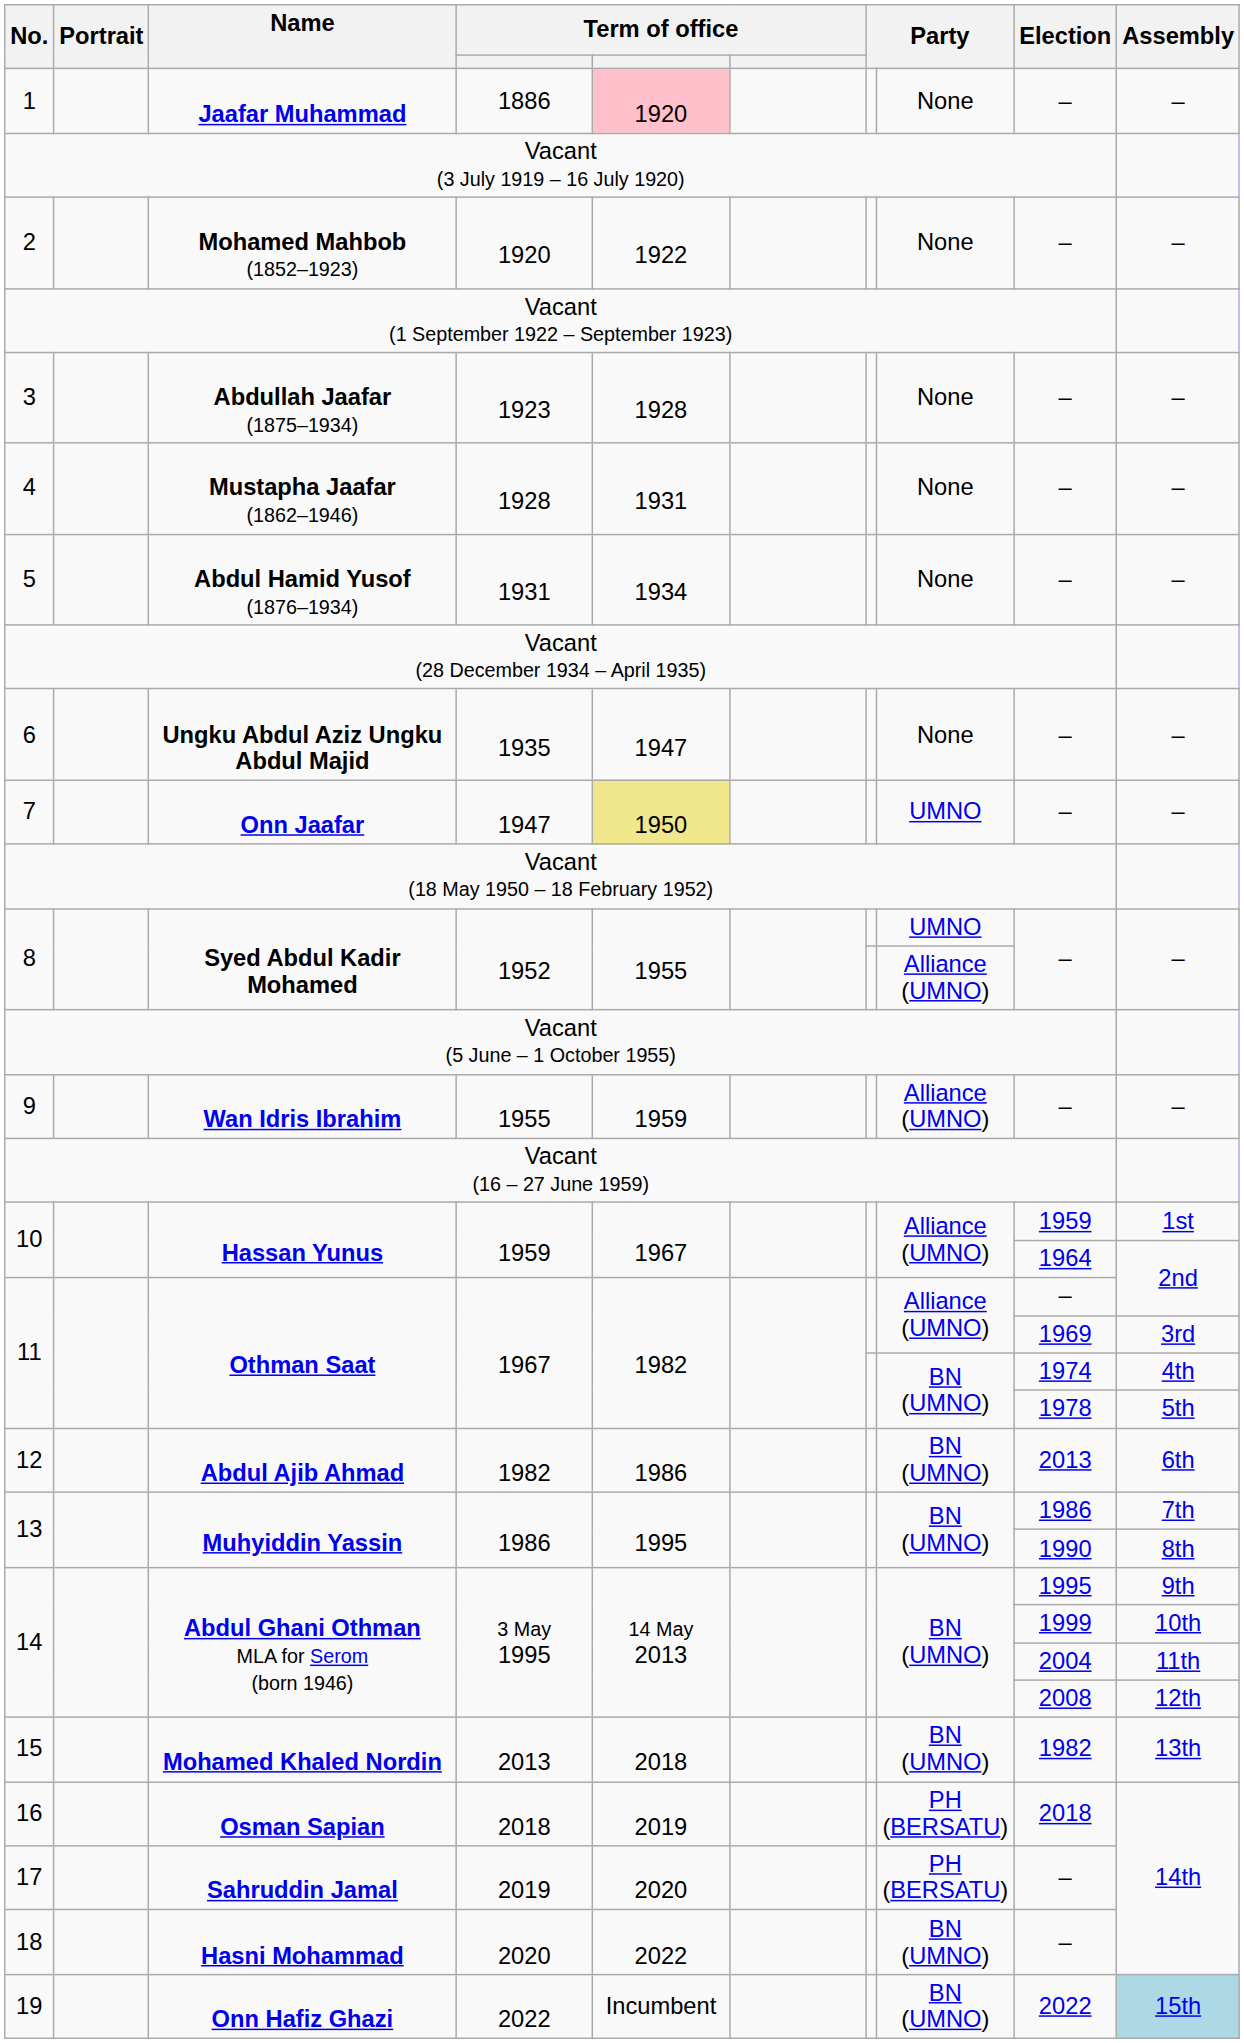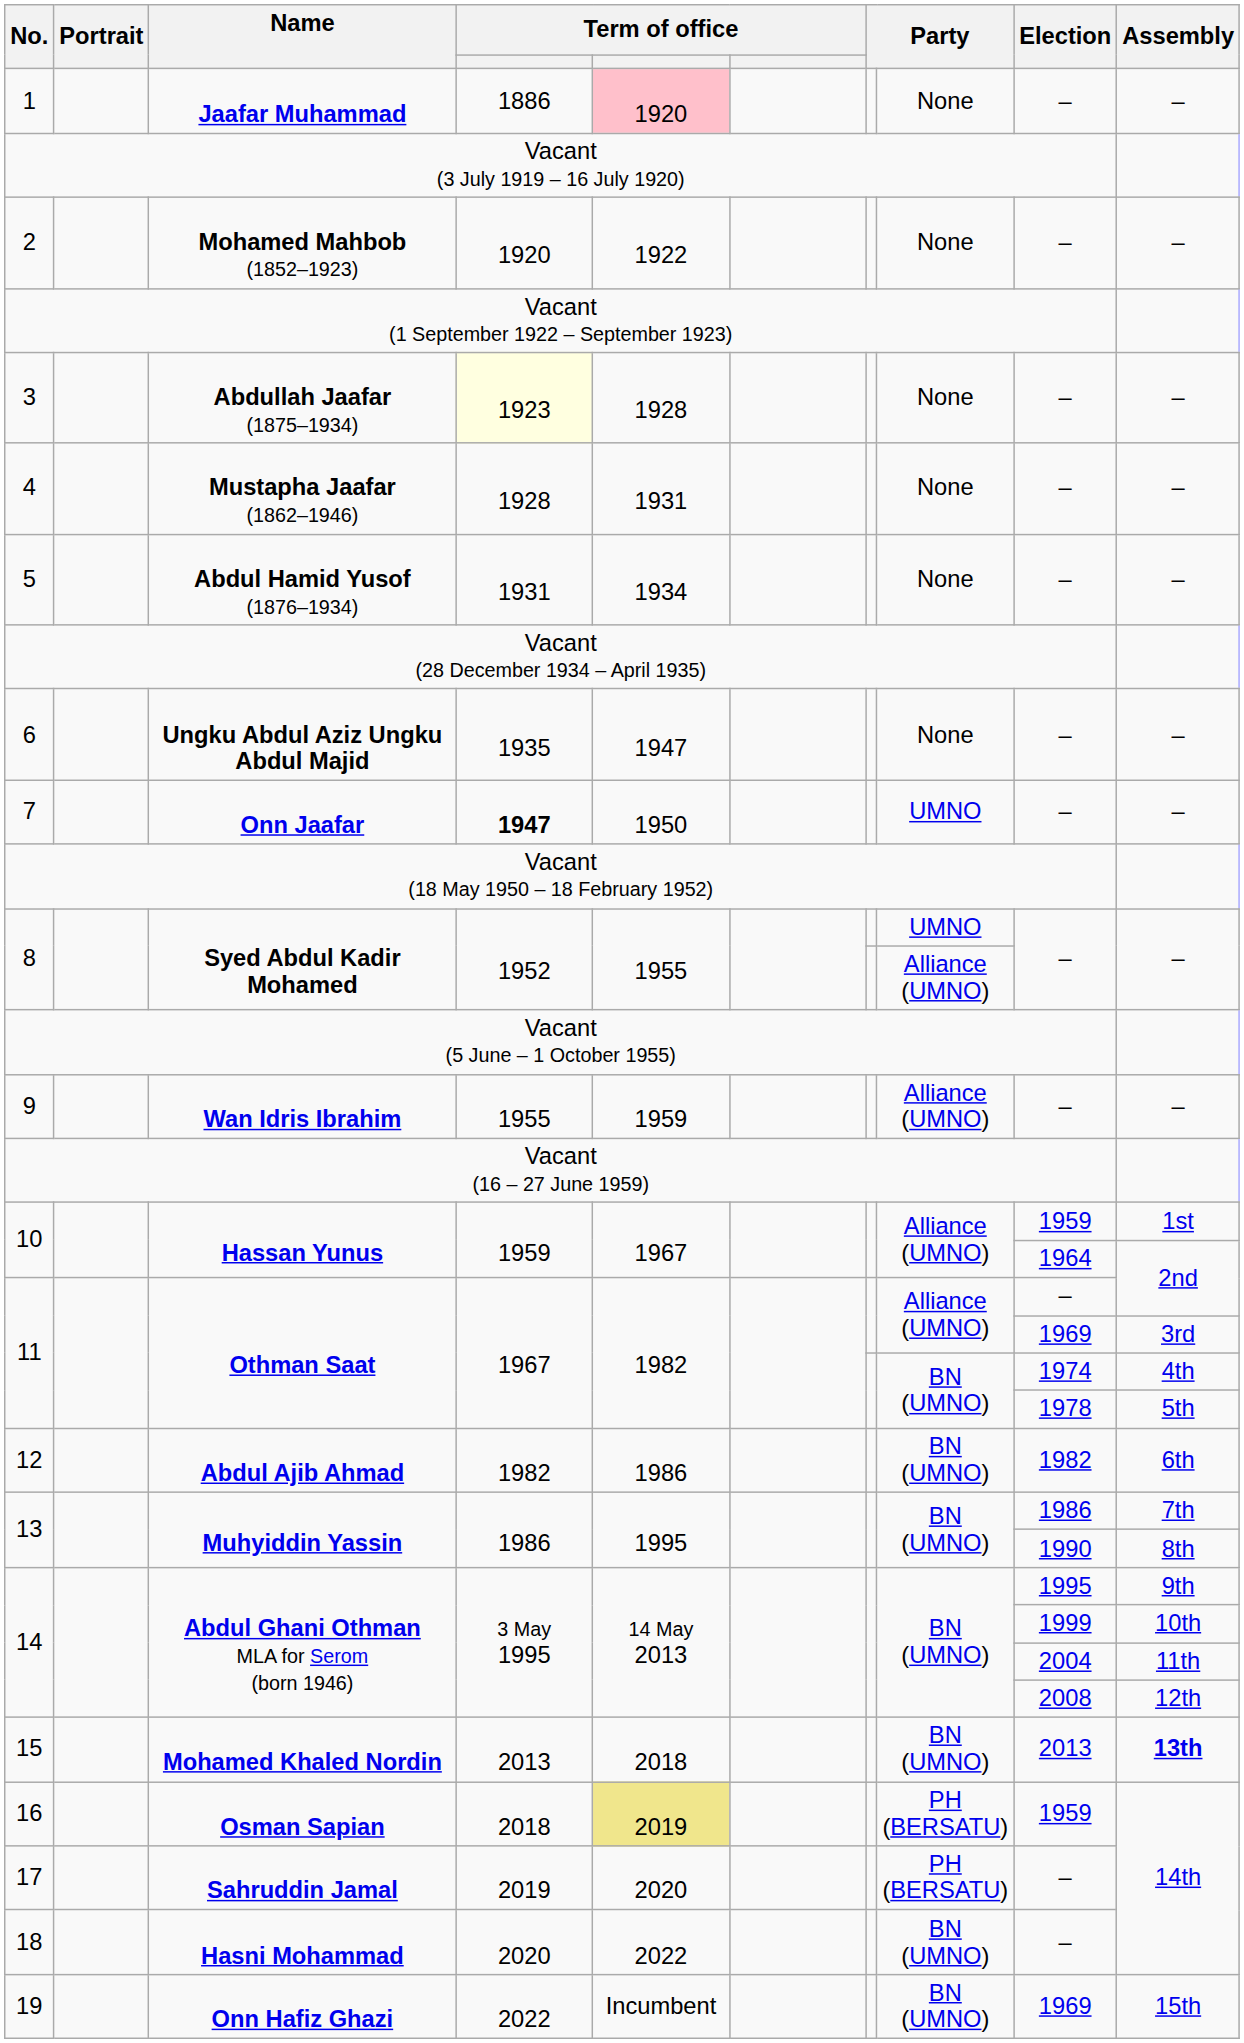(524, 410) no background -> (524, 410) lightyellow background
(524, 825) normal -> (524, 825) bold
(661, 825) khaki background -> (661, 825) no background
(1065, 1459) 2013 -> (1065, 1459) 1982
(1065, 1749) 1982 -> (1065, 1749) 2013
(1178, 1749) normal -> (1178, 1749) bold
(661, 1826) no background -> (661, 1826) khaki background
(1065, 1813) 2018 -> (1065, 1813) 1959
(1065, 2006) 2022 -> (1065, 2006) 1969
(1178, 2006) lightblue background -> (1178, 2006) no background
